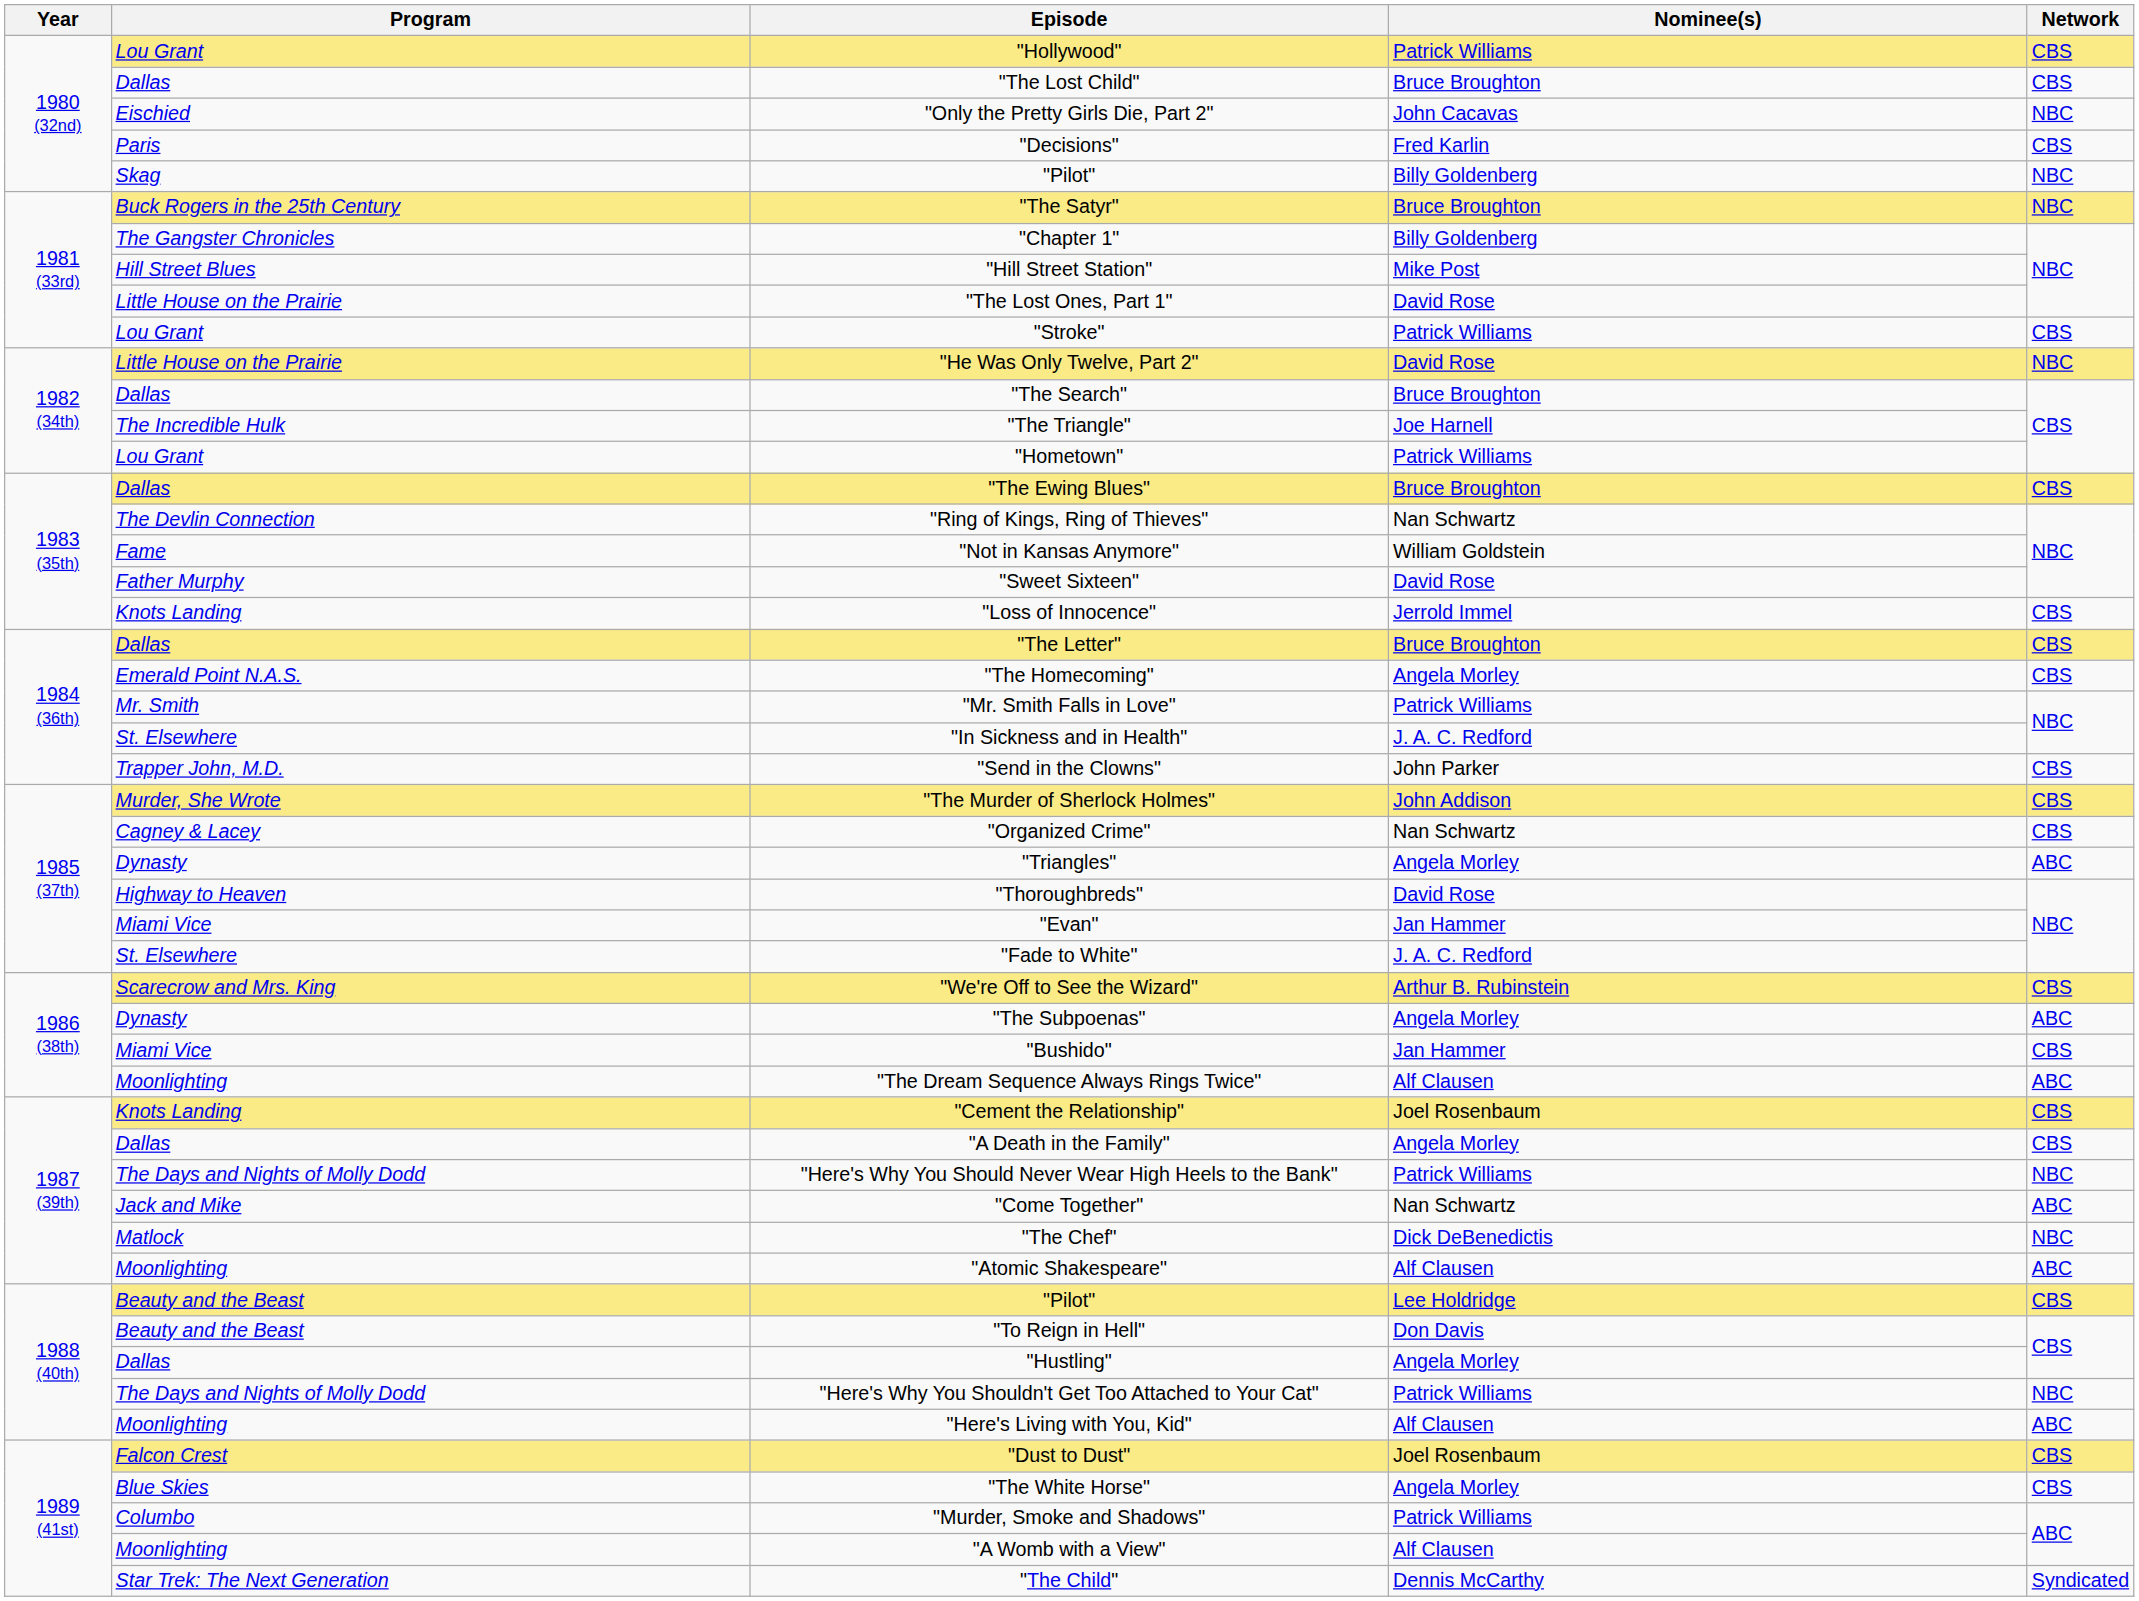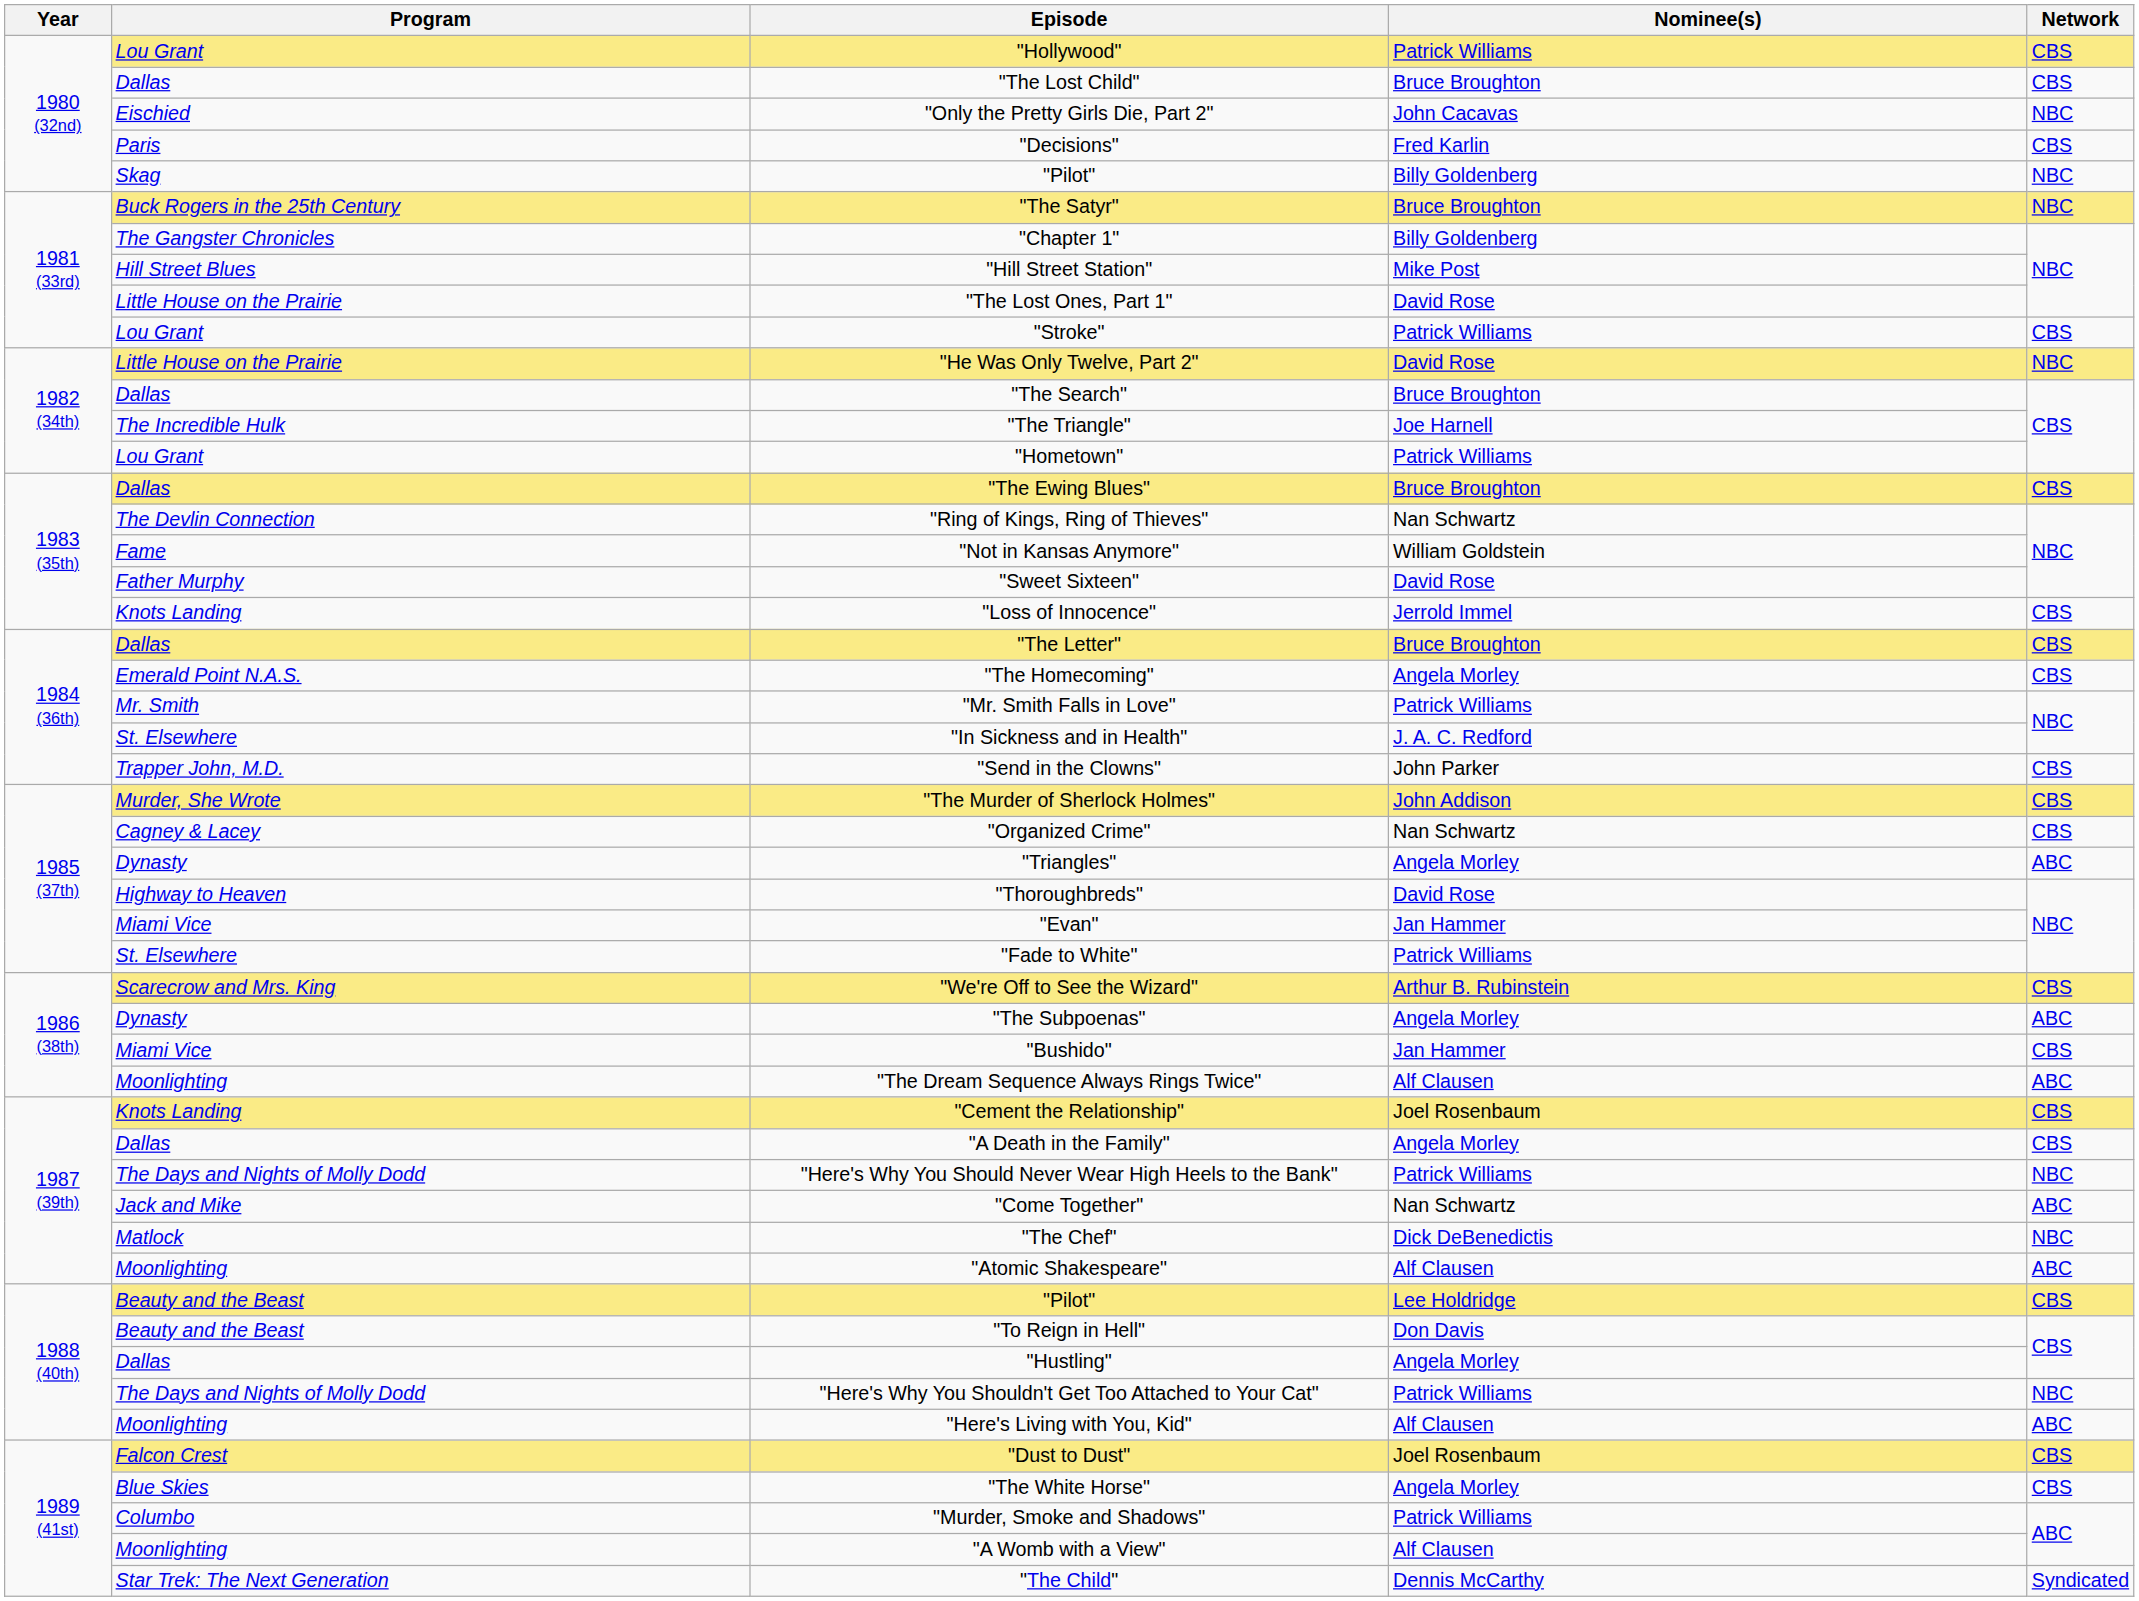(1462, 956) J. A. C. Redford -> (1462, 956) Patrick Williams
